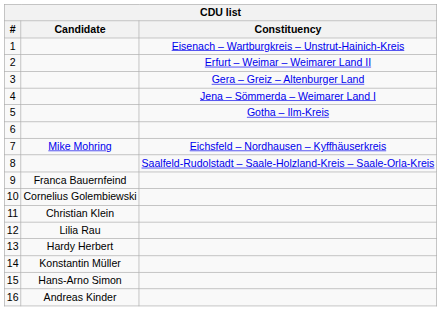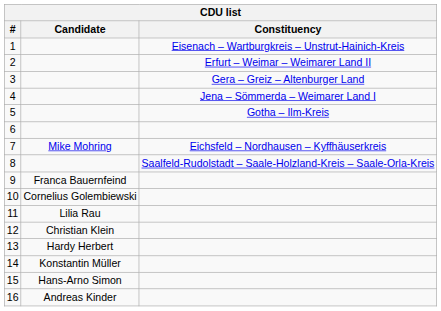(80, 213) Christian Klein -> (80, 213) Lilia Rau
(80, 230) Lilia Rau -> (80, 230) Christian Klein
